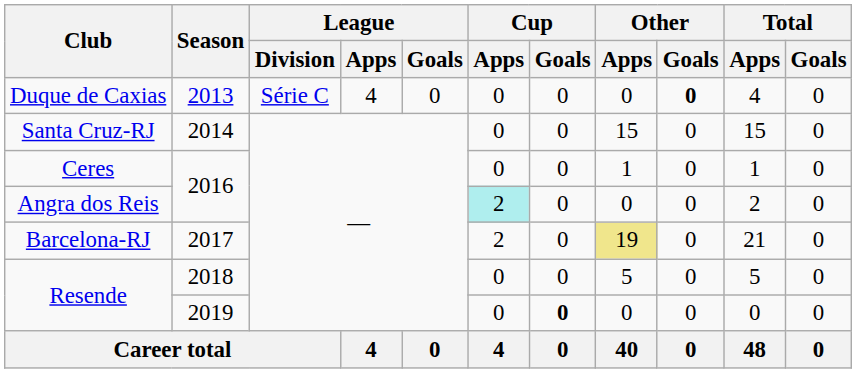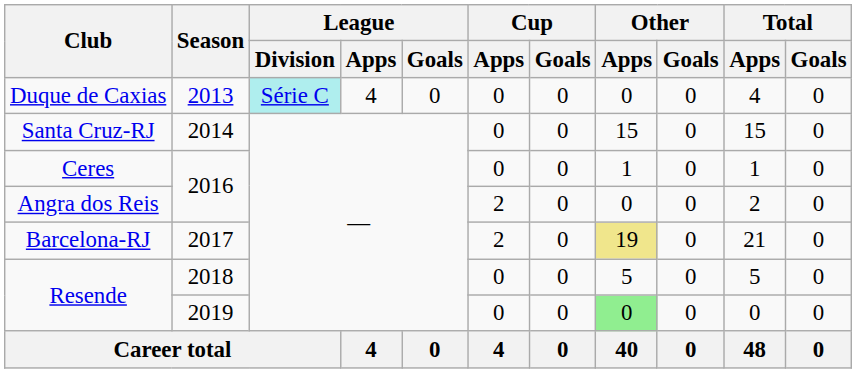(295, 95) no background -> (295, 95) paleturquoise background
(691, 95) bold -> (691, 95) normal
(499, 204) paleturquoise background -> (499, 204) no background
(563, 312) bold -> (563, 312) normal
(627, 312) no background -> (627, 312) lightgreen background
